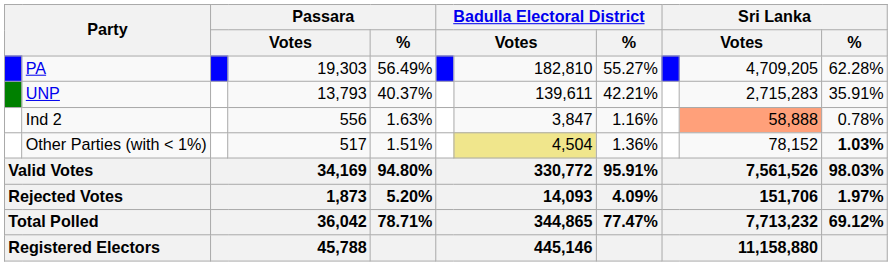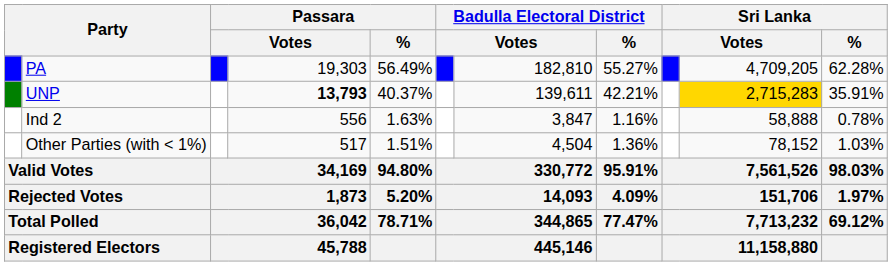(342, 94) normal -> (342, 94) bold
(782, 94) no background -> (782, 94) gold background
(793, 119) lightsalmon background -> (793, 119) no background
(572, 145) khaki background -> (572, 145) no background
(861, 145) bold -> (861, 145) normal
